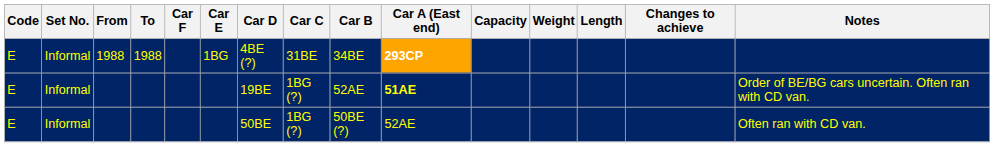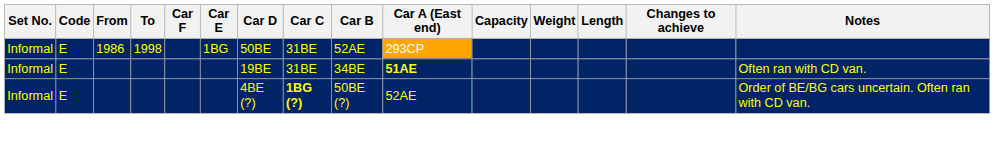columns swapped: (23, 21) <-> (68, 21)
(110, 55) 1988 -> (110, 48) 1986
(148, 55) 1988 -> (148, 48) 1998
(252, 55) 4BE (?) -> (256, 48) 50BE
(349, 55) 34BE -> (350, 48) 52AE
(404, 55) bold -> (405, 48) normal
(299, 90) 1BG (?) -> (302, 68) 31BE
(349, 90) 52AE -> (350, 68) 34BE
(853, 90) Order of BE/BG cars uncertain. Often ran with CD van. -> (802, 68) Often ran with CD van.
(256, 124) 50BE -> (252, 95) 4BE (?)
(299, 124) normal -> (299, 95) bold
(802, 124) Often ran with CD van. -> (854, 95) Order of BE/BG cars uncertain. Often ran with CD van.
